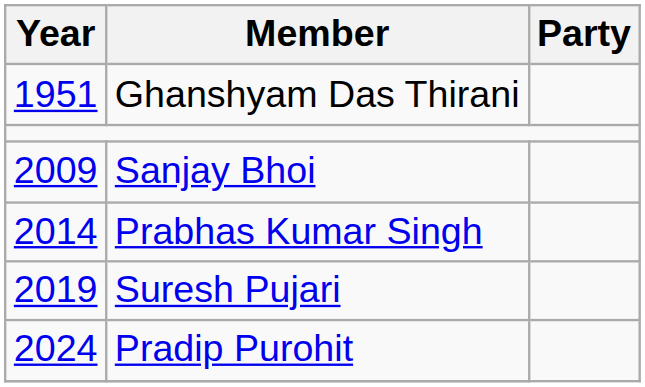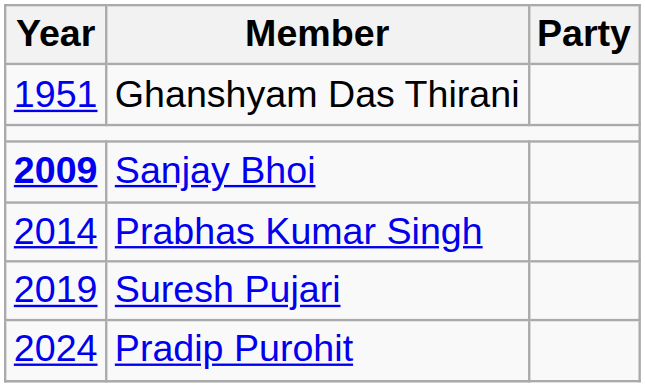(56, 170) normal -> (56, 170) bold
